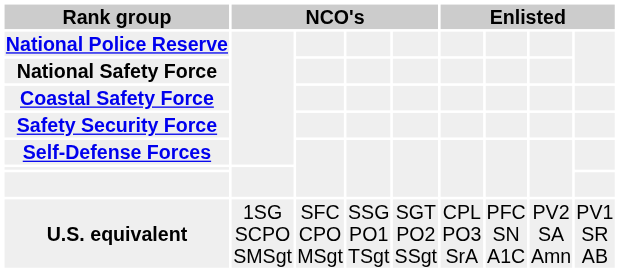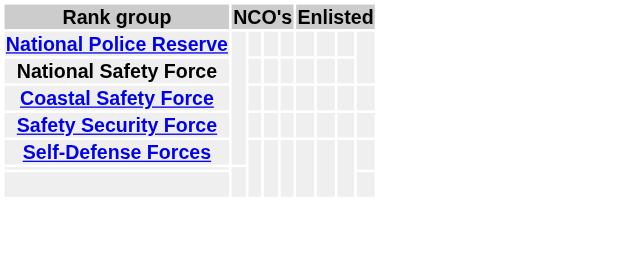- row: (117, 234)
